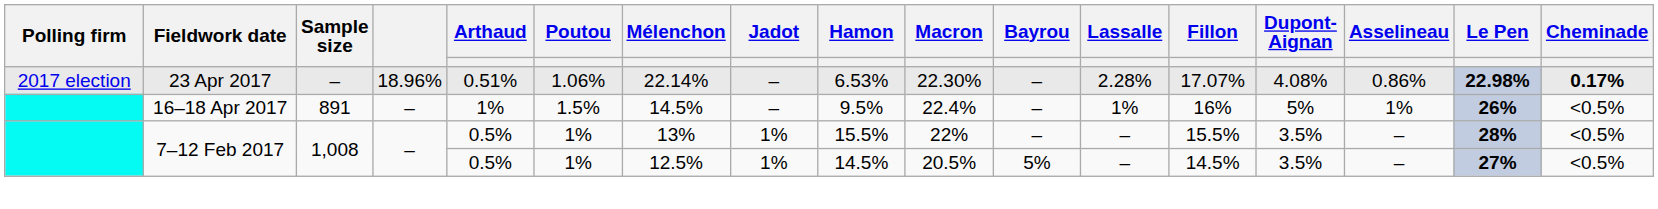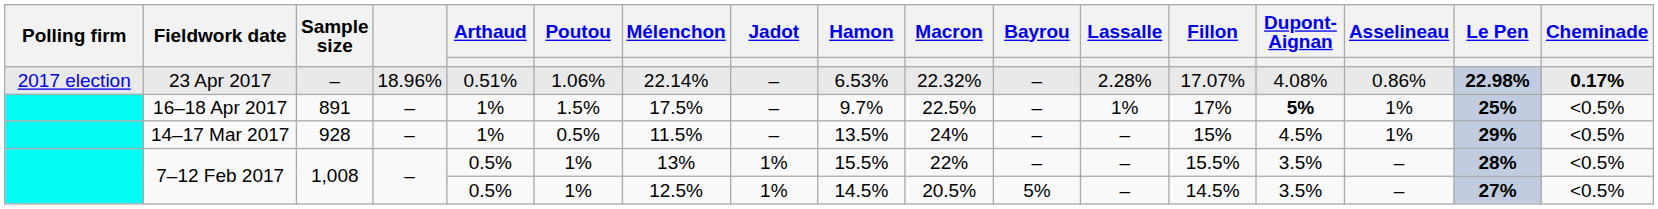(949, 80) 22.30% -> (949, 80) 22.32%
(676, 108) 14.5% -> (676, 108) 17.5%
(861, 108) 9.5% -> (861, 108) 9.7%
(949, 108) 22.4% -> (949, 108) 22.5%
(1213, 108) 16% -> (1213, 108) 17%
(1300, 108) normal -> (1300, 108) bold
(1498, 108) 26% -> (1498, 108) 25%
+ row: (220, 135)
